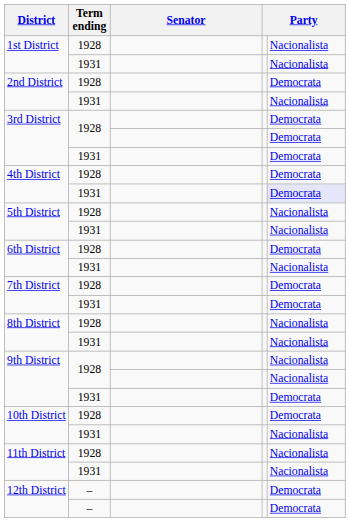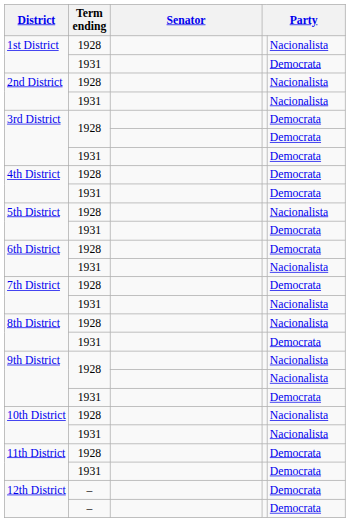(299, 63) Nacionalista -> (295, 63) Democrata
(295, 82) Democrata -> (299, 82) Nacionalista
(295, 193) lavender background -> (295, 193) no background
(299, 230) Nacionalista -> (295, 230) Democrata
(295, 304) Democrata -> (299, 304) Nacionalista
(299, 341) Nacionalista -> (295, 341) Democrata
(295, 415) Democrata -> (299, 415) Nacionalista
(299, 452) Nacionalista -> (295, 452) Democrata
(299, 471) Nacionalista -> (295, 471) Democrata
